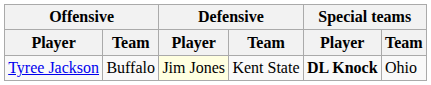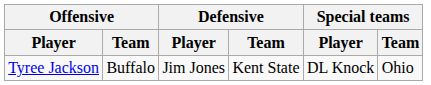(194, 67) lightyellow background -> (194, 67) no background
(342, 67) bold -> (341, 67) normal
